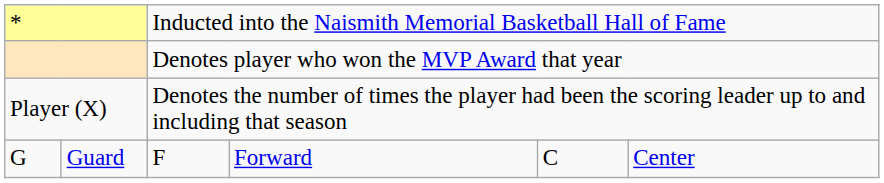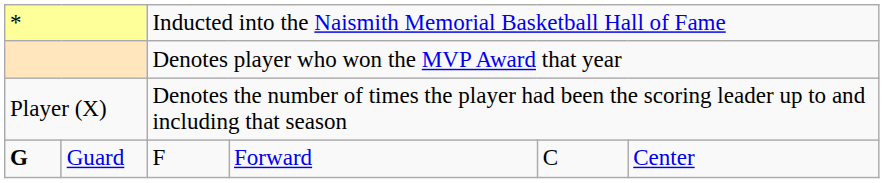(18, 158) normal -> (19, 158) bold
